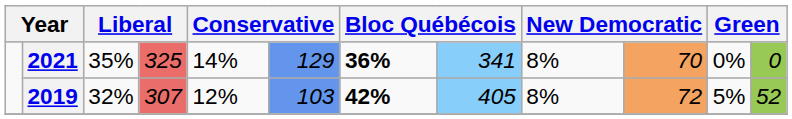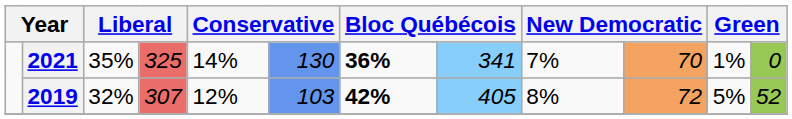(316, 60) 129 -> (316, 60) 130
(543, 60) 8% -> (543, 60) 7%
(729, 60) 0% -> (729, 60) 1%
